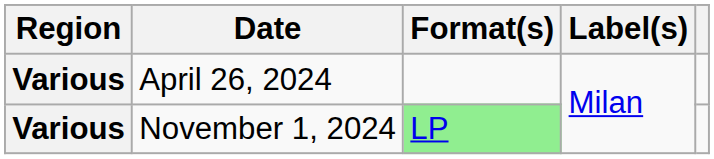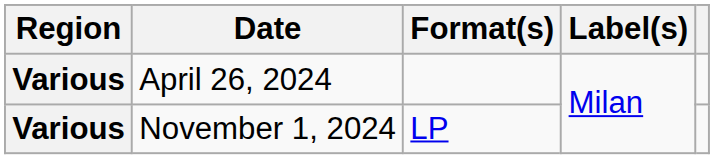(429, 128) lightgreen background -> (429, 128) no background
